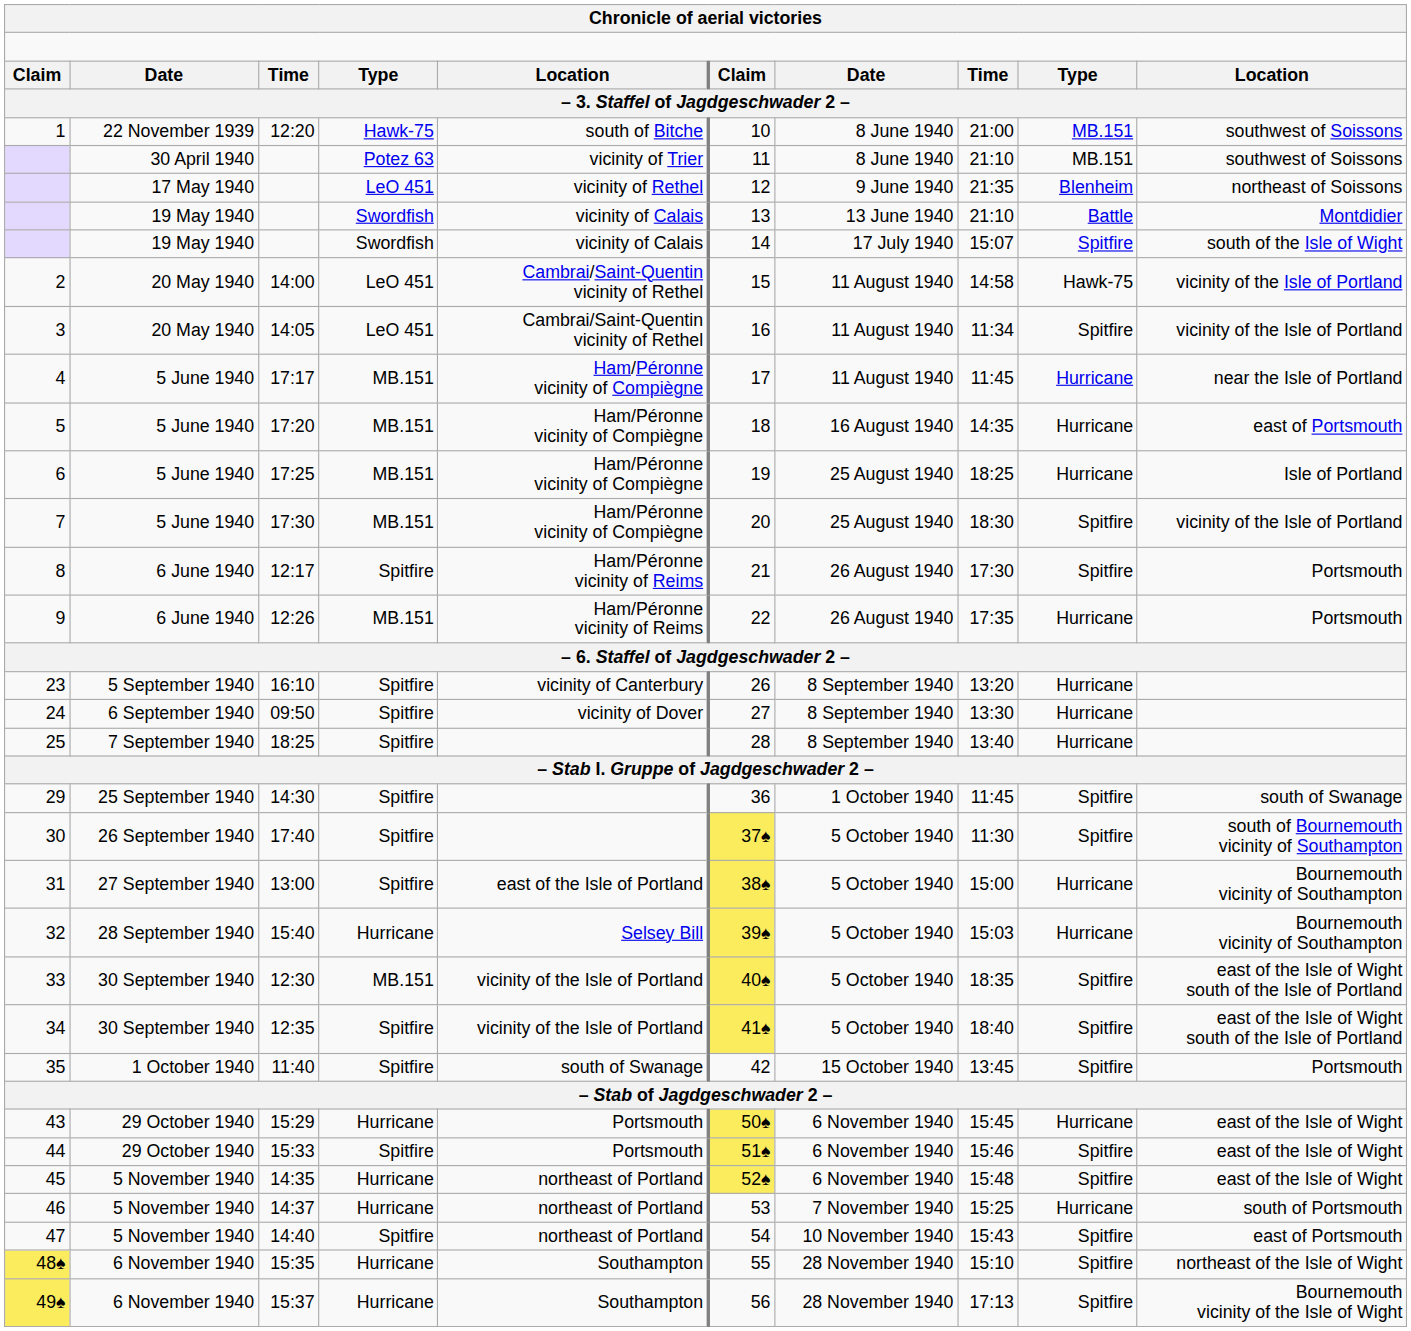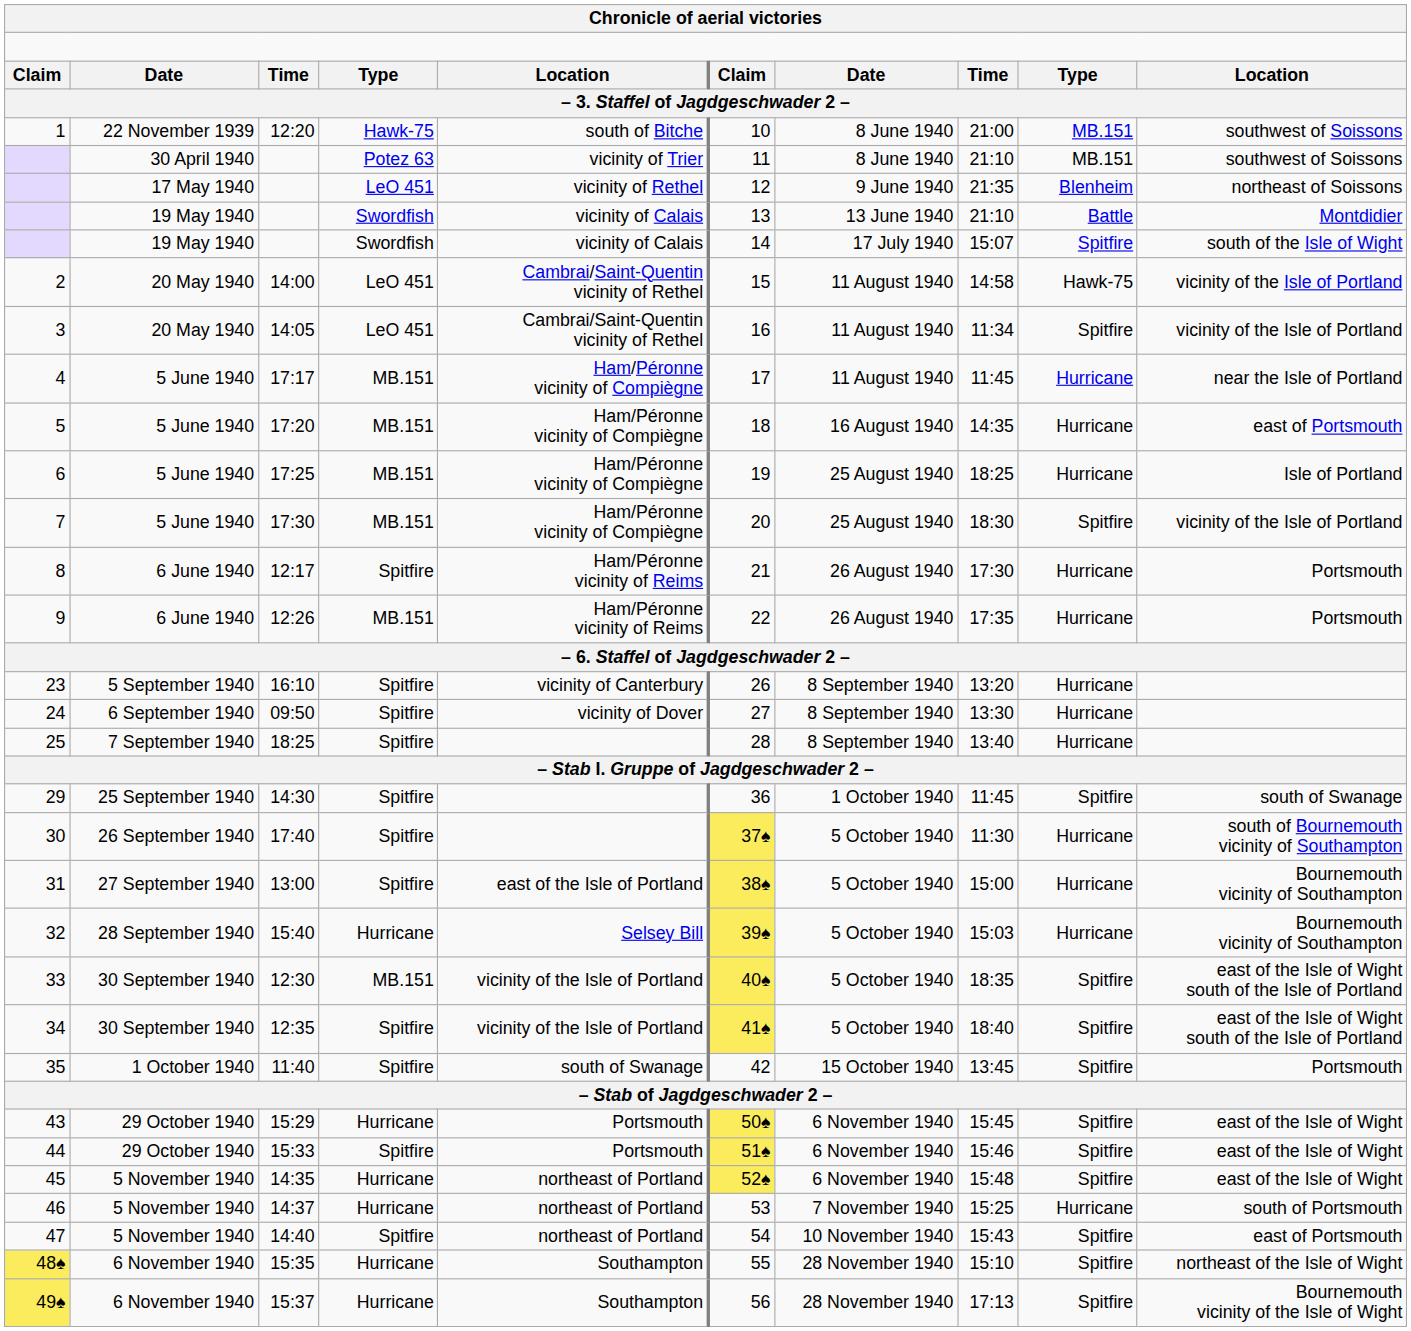(1105, 570) Spitfire -> (1095, 570) Hurricane
(1105, 836) Spitfire -> (1095, 836) Hurricane
(1095, 1123) Hurricane -> (1105, 1123) Spitfire
